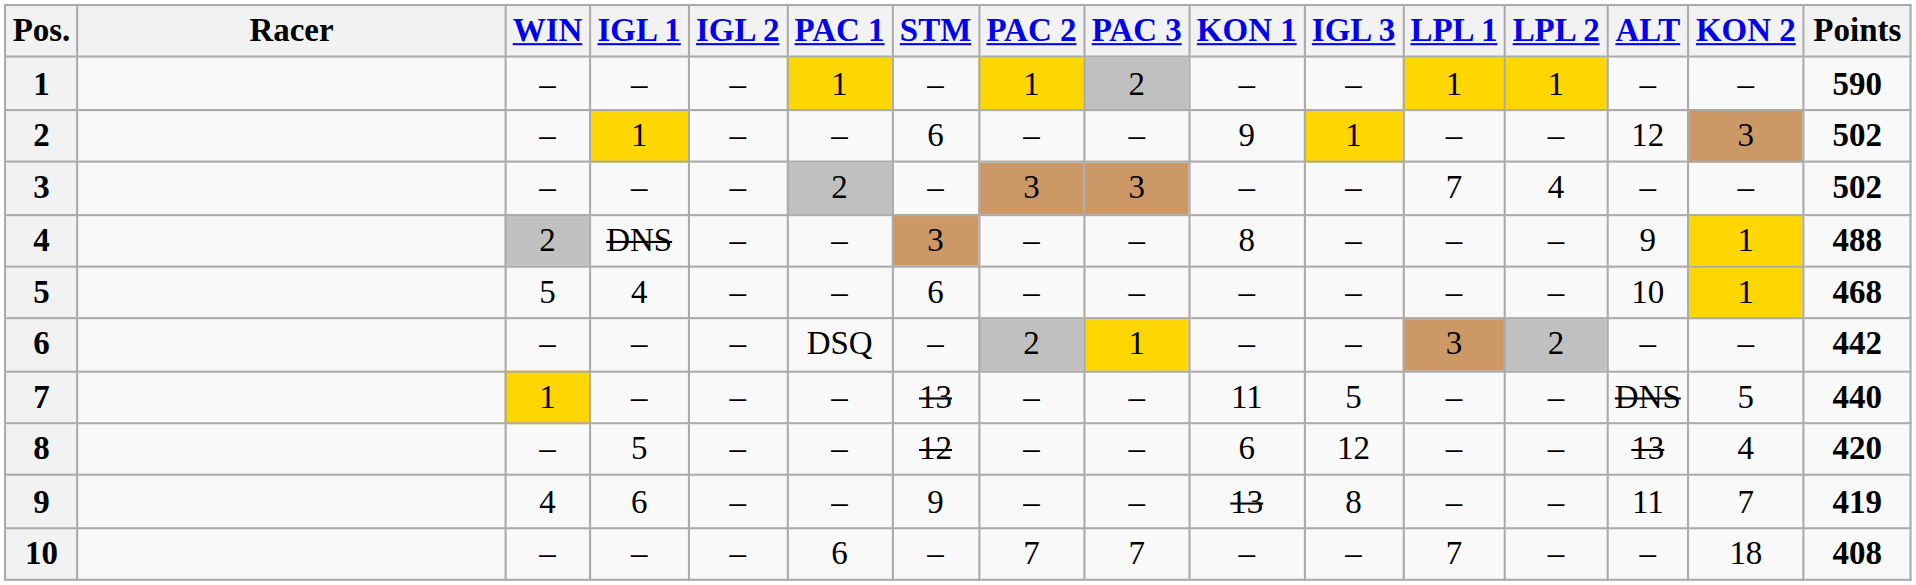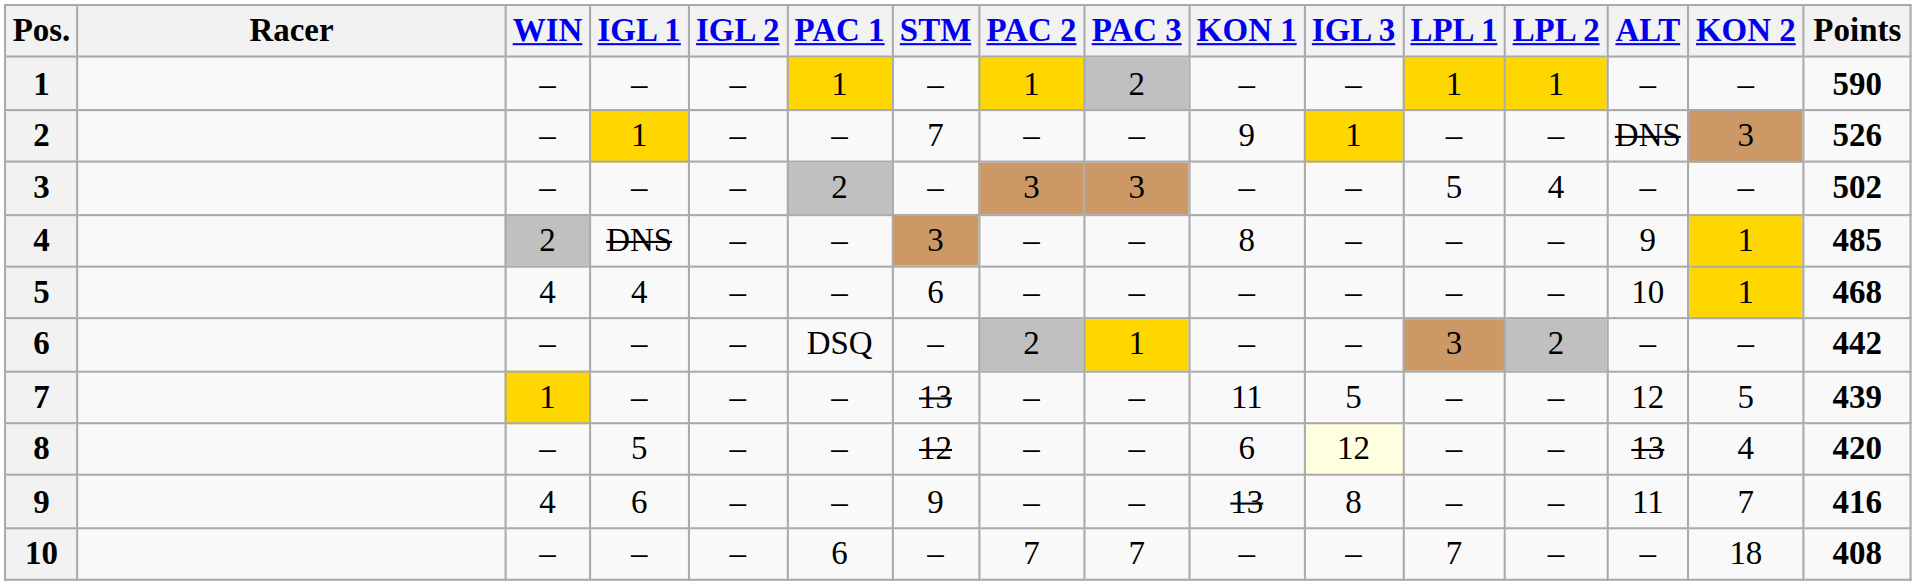(936, 135) 6 -> (936, 135) 7
(1648, 135) 12 -> (1648, 135) DNS
(1857, 135) 502 -> (1857, 135) 526
(1454, 187) 7 -> (1454, 187) 5
(1857, 239) 488 -> (1857, 239) 485
(547, 291) 5 -> (547, 291) 4
(1648, 396) DNS -> (1648, 396) 12
(1857, 396) 440 -> (1857, 396) 439
(1354, 448) no background -> (1354, 448) lightyellow background
(1857, 501) 419 -> (1857, 501) 416
